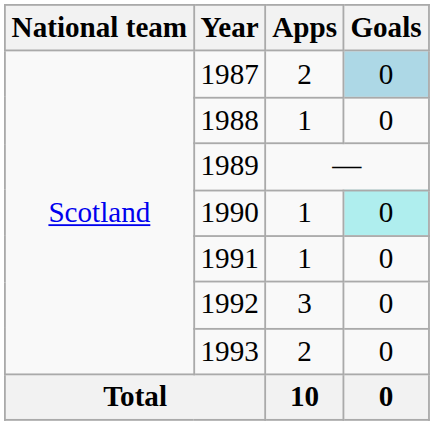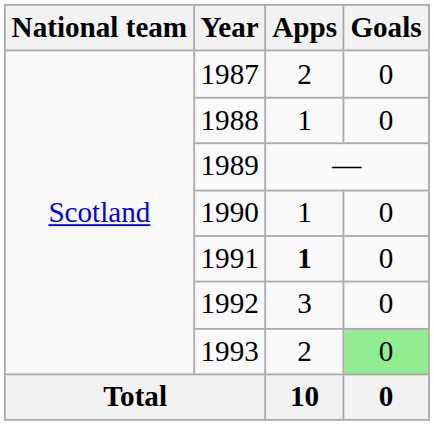(386, 73) lightblue background -> (386, 73) no background
(386, 212) paleturquoise background -> (386, 212) no background
(305, 258) normal -> (305, 258) bold
(386, 350) no background -> (386, 350) lightgreen background
